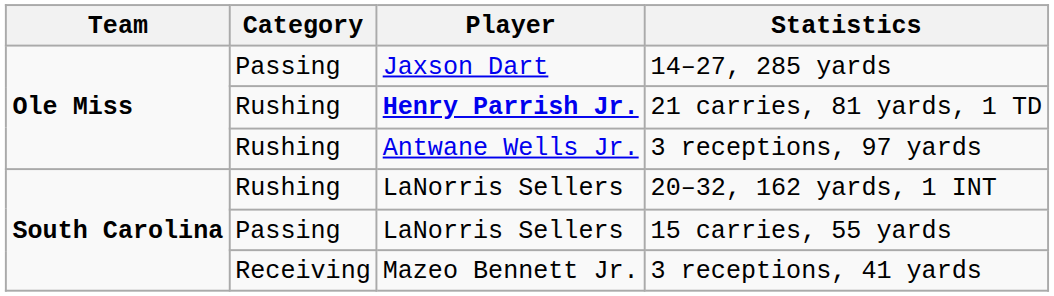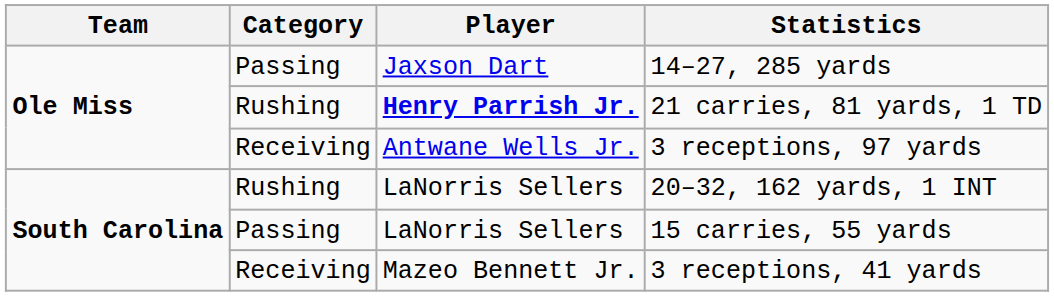(288, 148) Rushing -> (303, 148) Receiving
